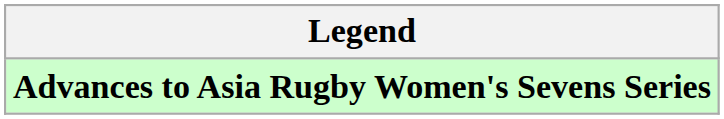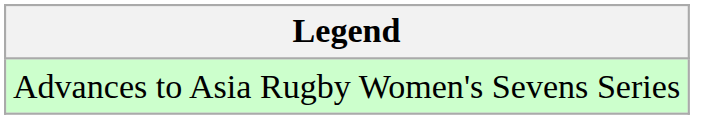(362, 85) bold -> (347, 85) normal
